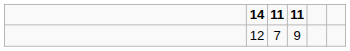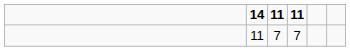(257, 35) 12 -> (257, 35) 11
(297, 35) 9 -> (297, 35) 7
